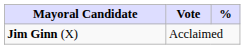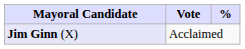(43, 34) no background -> (43, 34) lavender background
